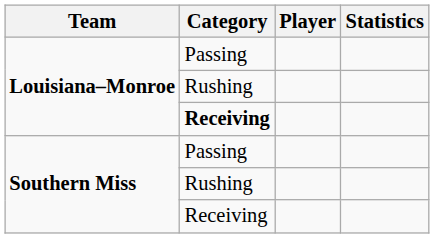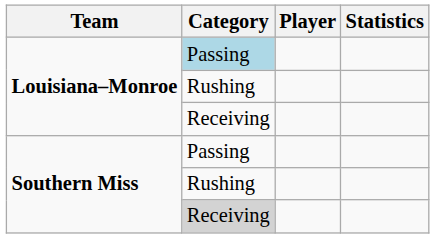(216, 53) no background -> (218, 53) lightblue background
(227, 118) bold -> (228, 118) normal
(226, 216) no background -> (228, 216) lightgrey background
